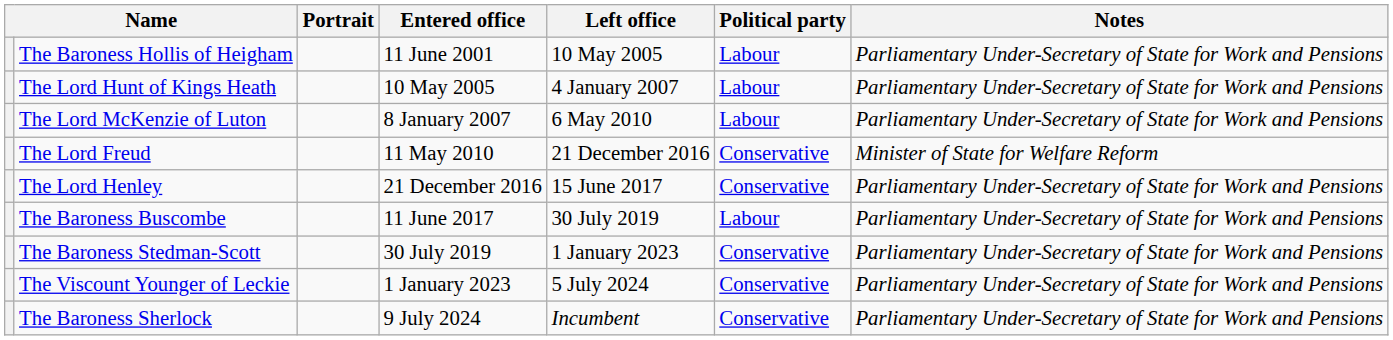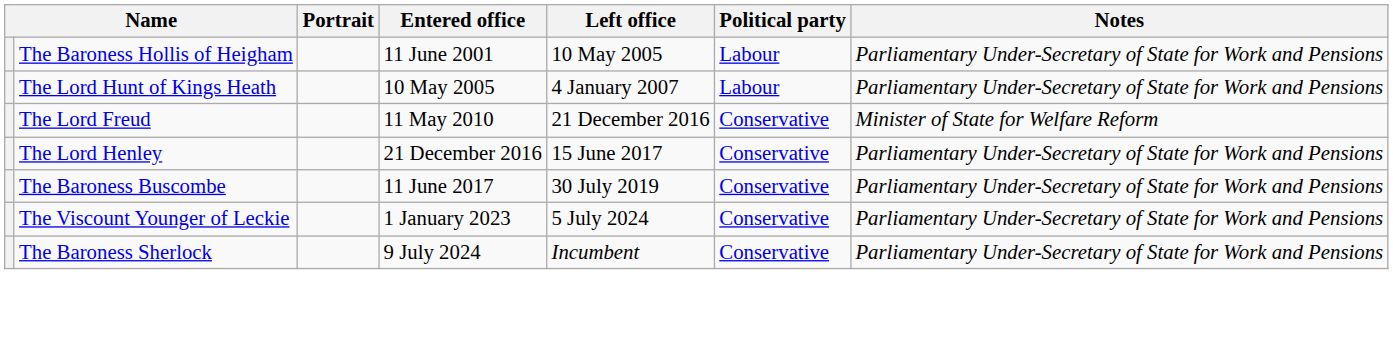- row: (143, 119)
(749, 218) Labour -> (774, 185) Conservative
- row: (140, 251)
